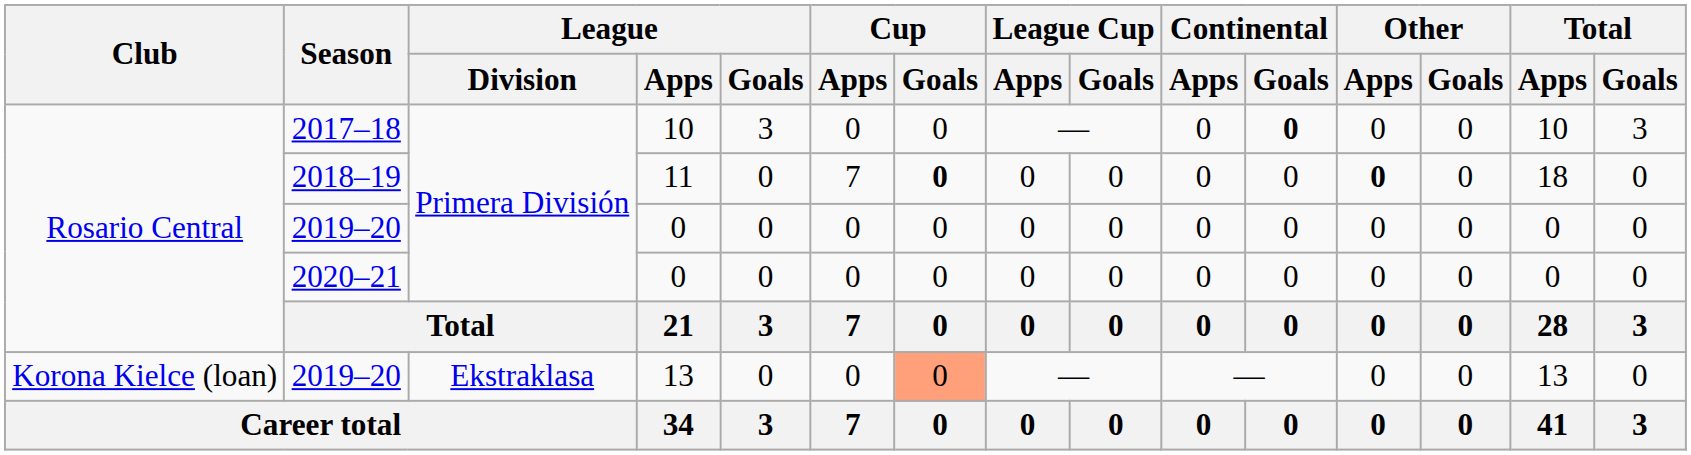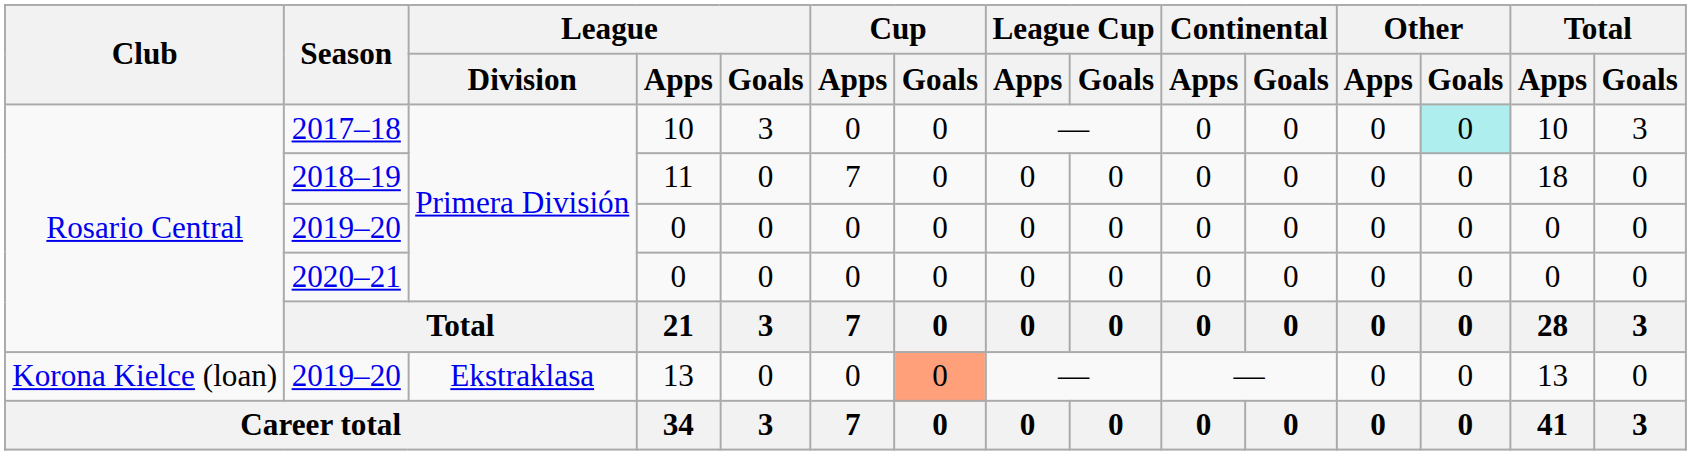(1291, 128) bold -> (1291, 128) normal
(1465, 128) no background -> (1465, 128) paleturquoise background
(940, 177) bold -> (940, 177) normal
(1378, 177) bold -> (1378, 177) normal
